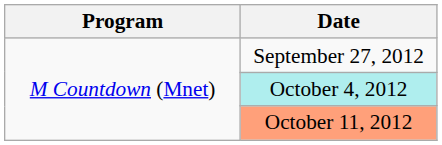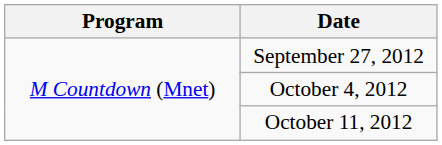(339, 88) paleturquoise background -> (339, 88) no background
(339, 122) lightsalmon background -> (339, 122) no background
